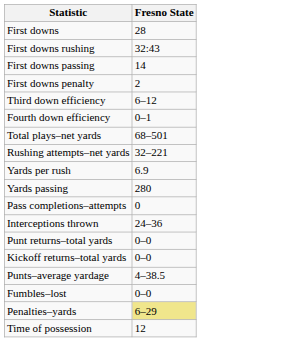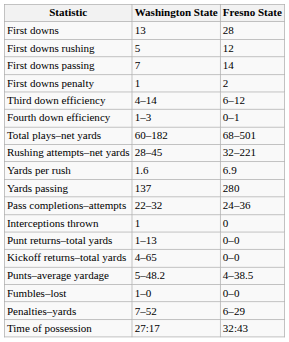+ column: (176, 13)
(147, 48) 32:43 -> (228, 48) 12
(137, 205) 0 -> (237, 205) 24–36
(148, 223) 24–36 -> (226, 223) 0
(146, 310) khaki background -> (234, 310) no background
(140, 328) 12 -> (235, 328) 32:43
